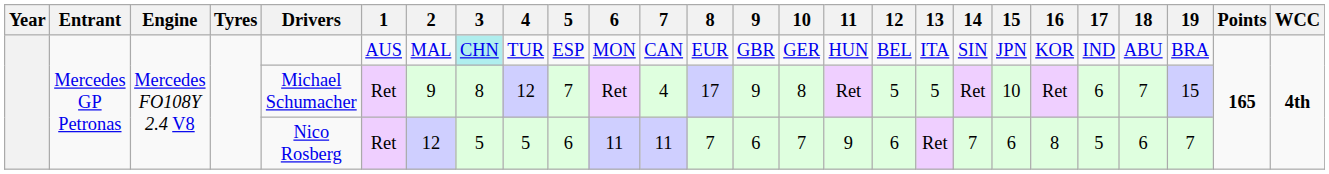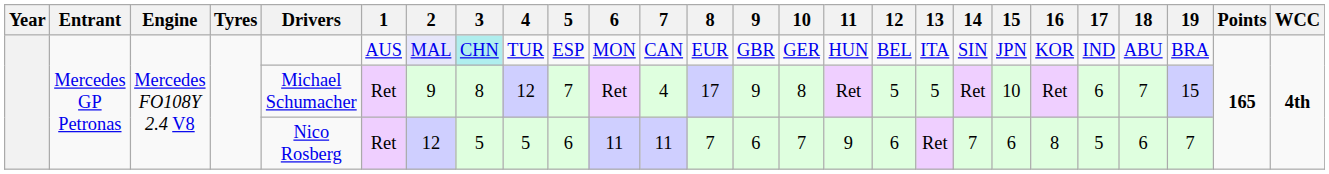(431, 50) no background -> (431, 50) lavender background
